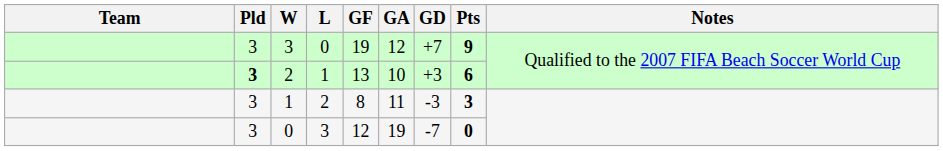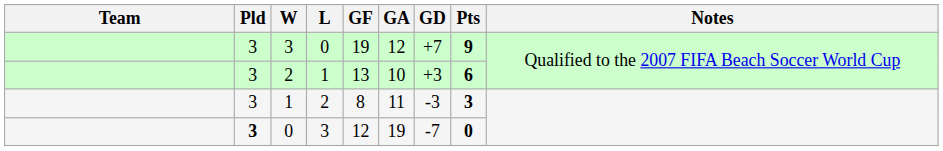(253, 74) bold -> (253, 74) normal
(253, 131) normal -> (253, 131) bold
